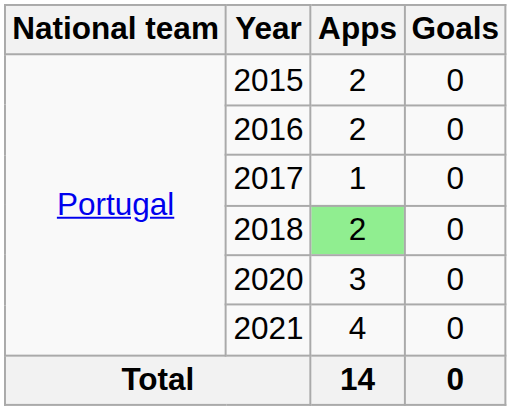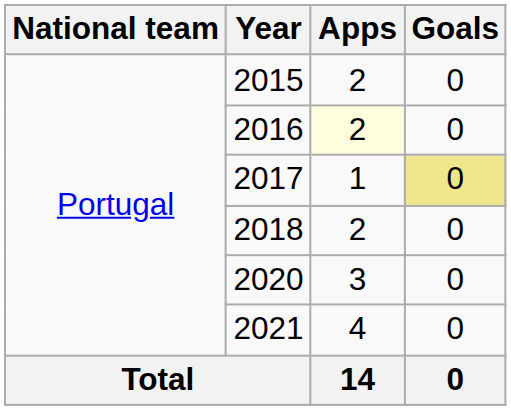(358, 129) no background -> (358, 129) lightyellow background
(455, 179) no background -> (455, 179) khaki background
(358, 229) lightgreen background -> (358, 229) no background
